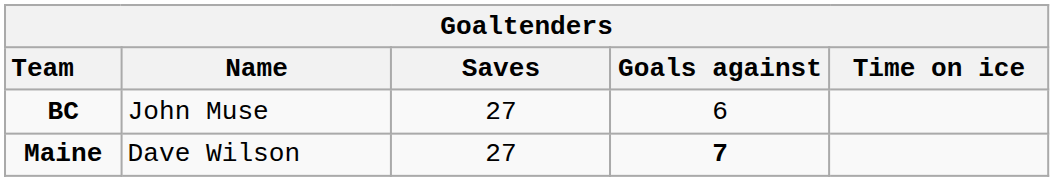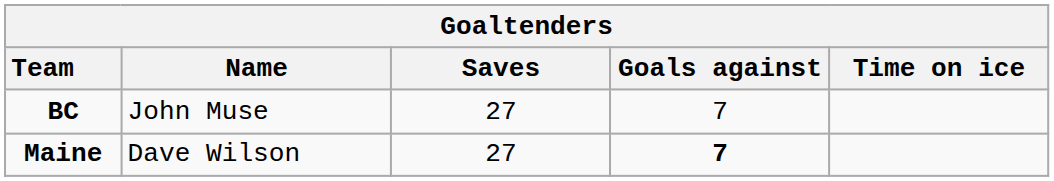(720, 111) 6 -> (720, 111) 7
